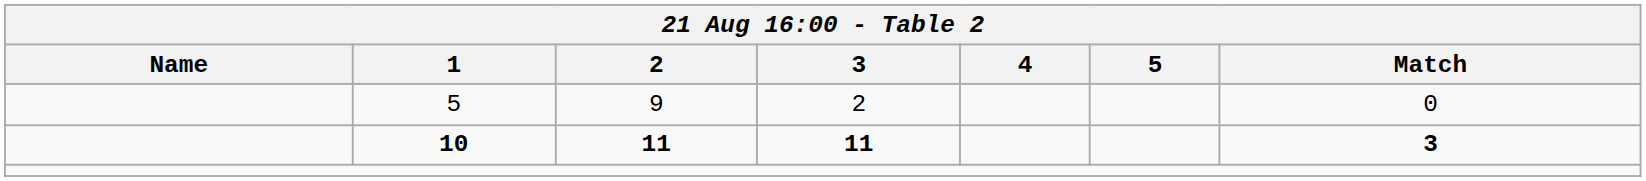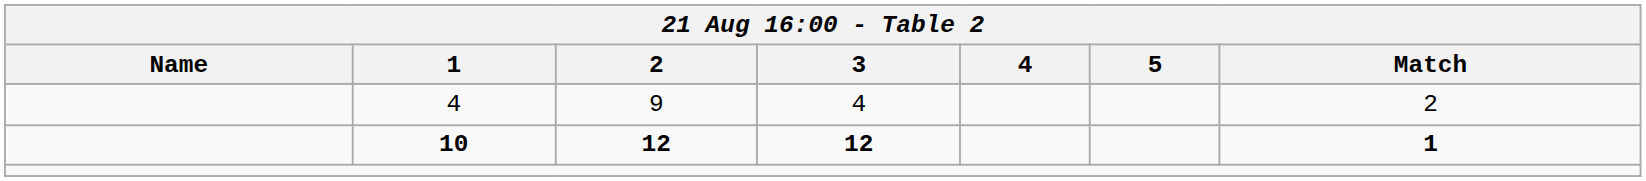(454, 105) 5 -> (454, 105) 4
(859, 105) 2 -> (859, 105) 4
(1431, 105) 0 -> (1431, 105) 2
(656, 144) 11 -> (656, 144) 12
(859, 144) 11 -> (859, 144) 12
(1431, 144) 3 -> (1431, 144) 1
